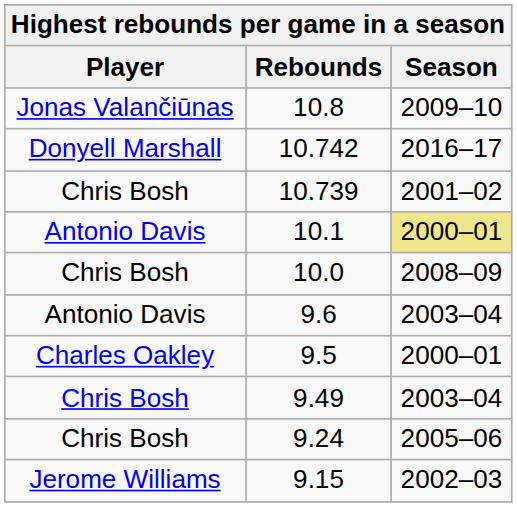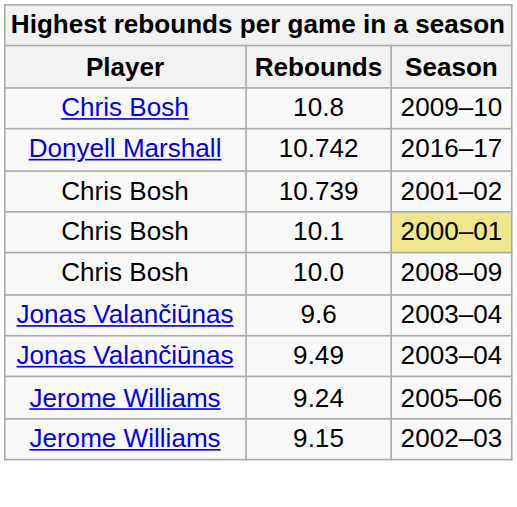(125, 107) Jonas Valančiūnas -> (125, 107) Chris Bosh
(125, 231) Antonio Davis -> (125, 231) Chris Bosh
(125, 314) Antonio Davis -> (125, 314) Jonas Valančiūnas
- row: (319, 356)
(125, 397) Chris Bosh -> (125, 356) Jonas Valančiūnas
(125, 438) Chris Bosh -> (125, 397) Jerome Williams
